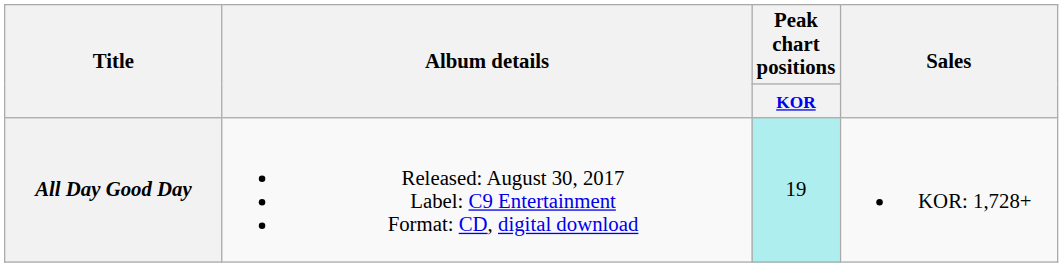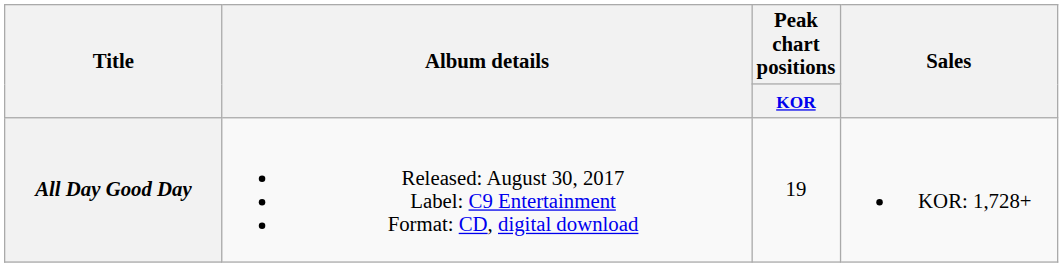(796, 189) paleturquoise background -> (796, 189) no background
